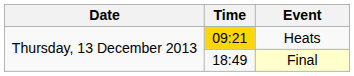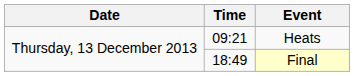(230, 37) gold background -> (230, 37) no background
